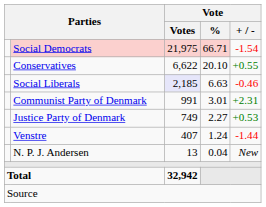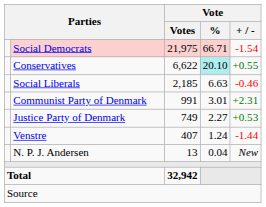(215, 65) no background -> (215, 65) paleturquoise background
(185, 83) lavender background -> (185, 83) no background
